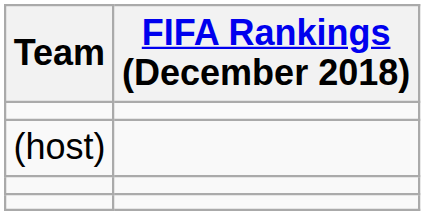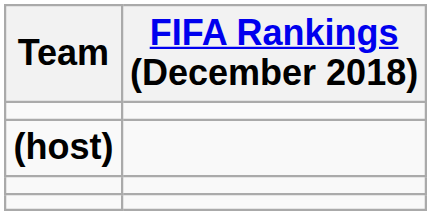(59, 147) normal -> (63, 147) bold
